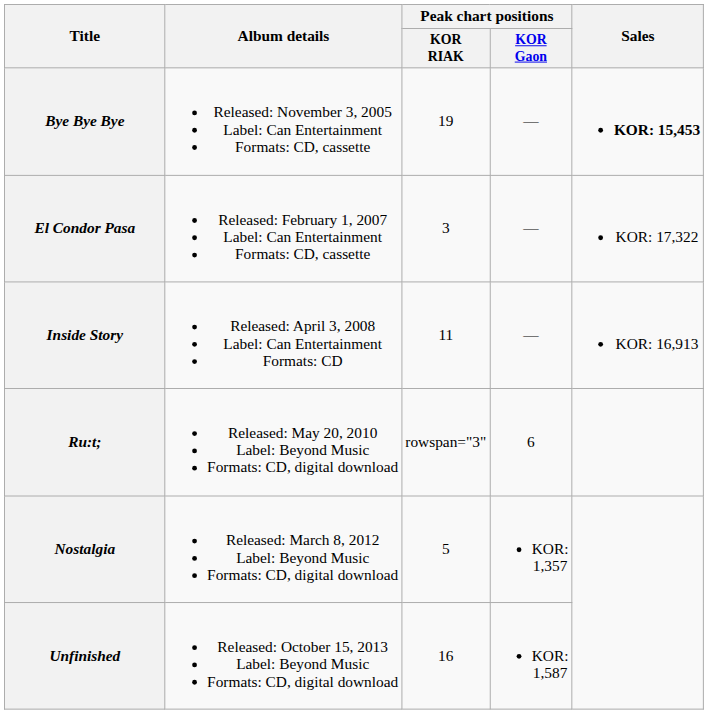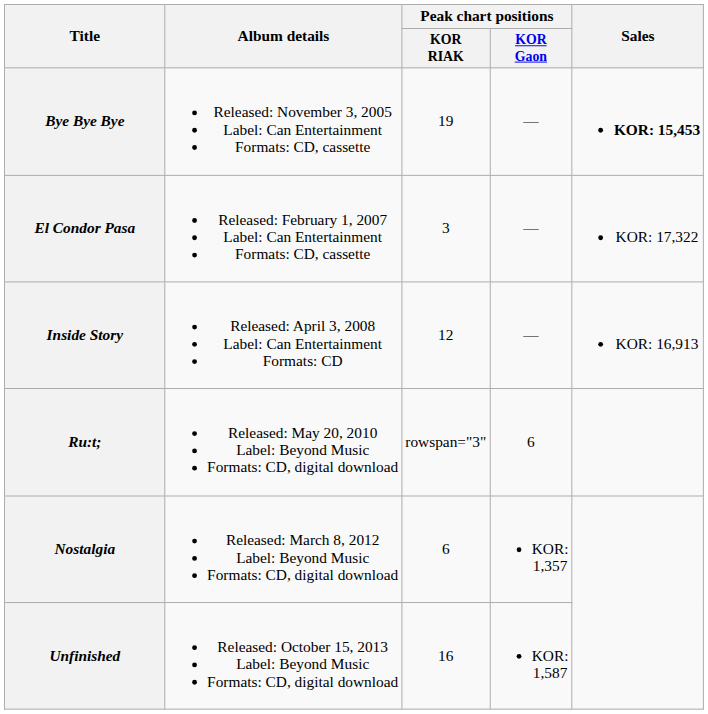(446, 335) 11 -> (446, 335) 12
(446, 549) 5 -> (446, 549) 6
